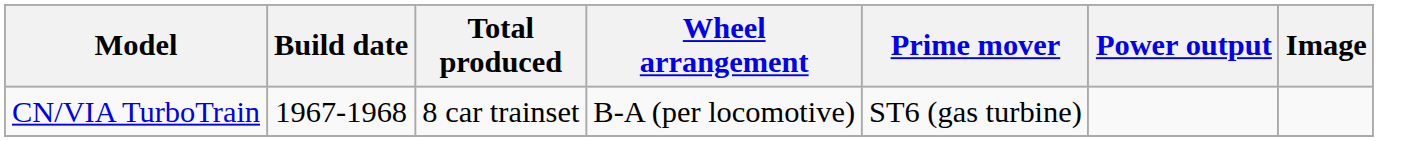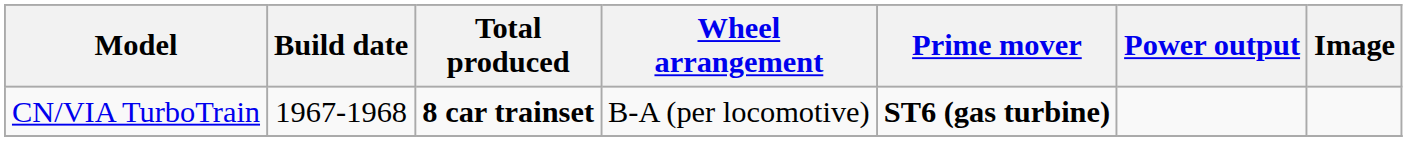(501, 111) normal -> (508, 111) bold
(975, 111) normal -> (997, 111) bold
